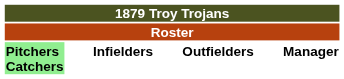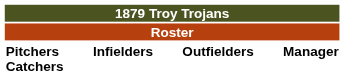(35, 58) lightgreen background -> (35, 58) no background
